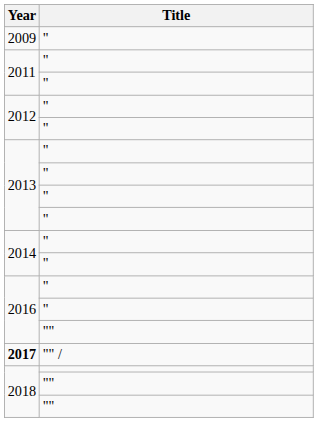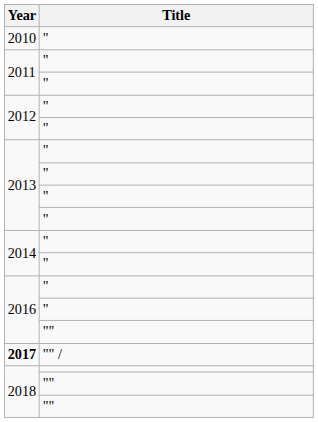(22, 38) 2009 -> (22, 38) 2010
